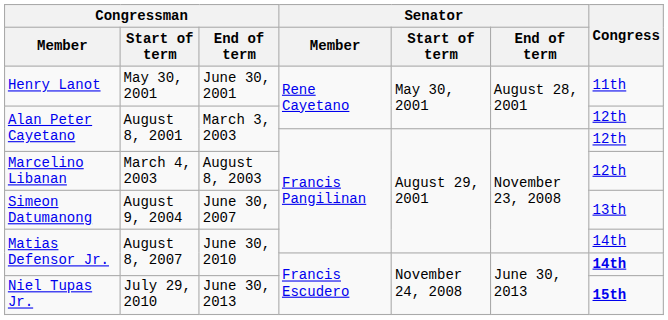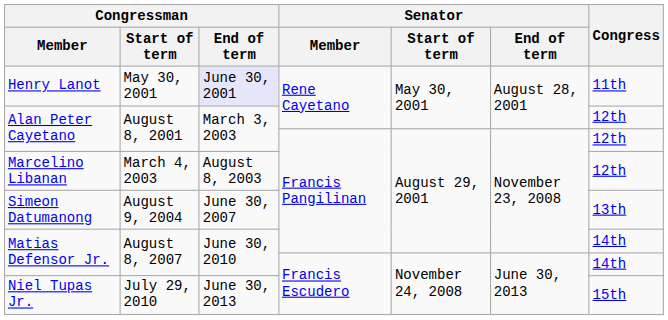(236, 86) no background -> (236, 86) lavender background
(609, 264) bold -> (609, 264) normal
(609, 295) bold -> (609, 295) normal
